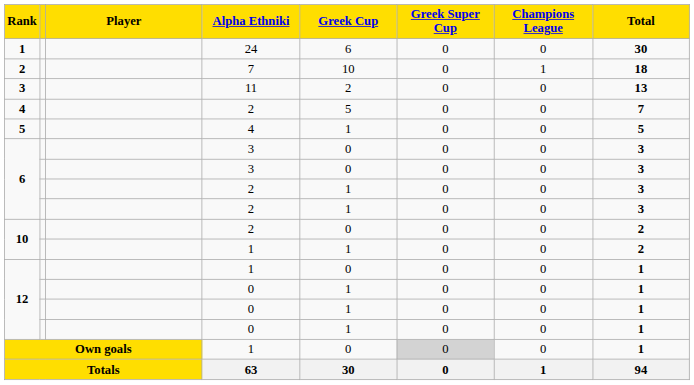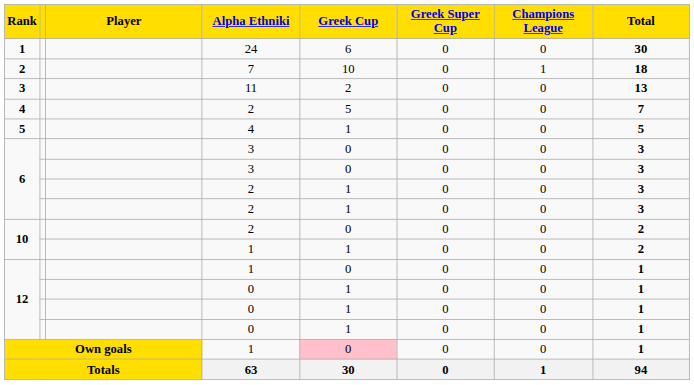(348, 349) no background -> (348, 349) pink background
(445, 349) lightgrey background -> (445, 349) no background
